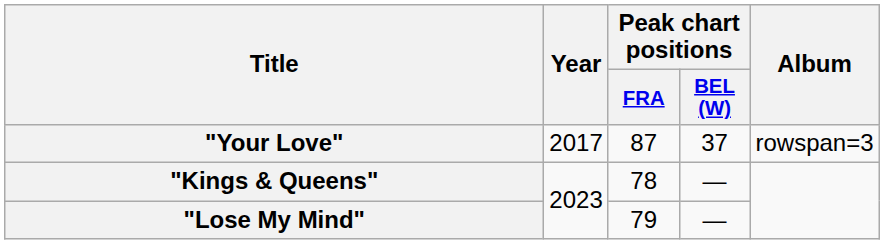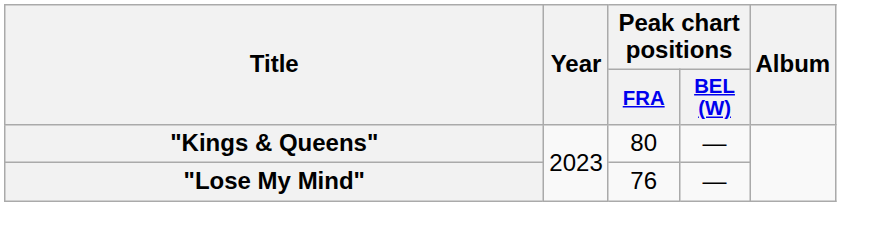- row: (274, 143)
(644, 181) 78 -> (644, 143) 80
(644, 219) 79 -> (644, 181) 76
